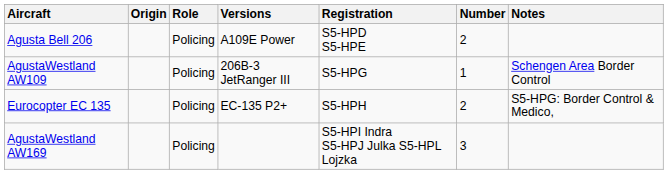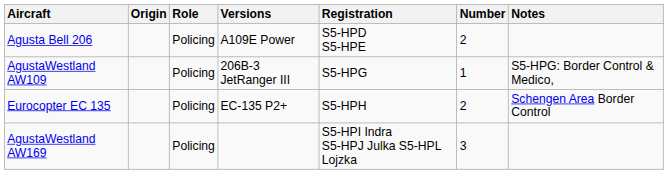(573, 73) Schengen Area Border Control -> (582, 73) S5-HPG: Border Control & Medico,
(582, 106) S5-HPG: Border Control & Medico, -> (573, 106) Schengen Area Border Control
